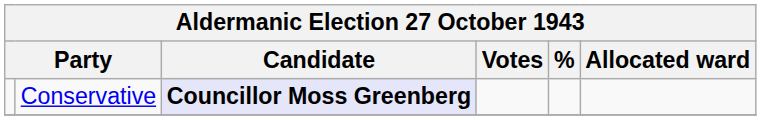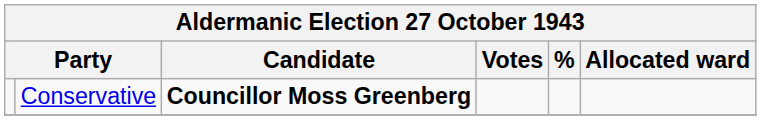(319, 96) lavender background -> (319, 96) no background
